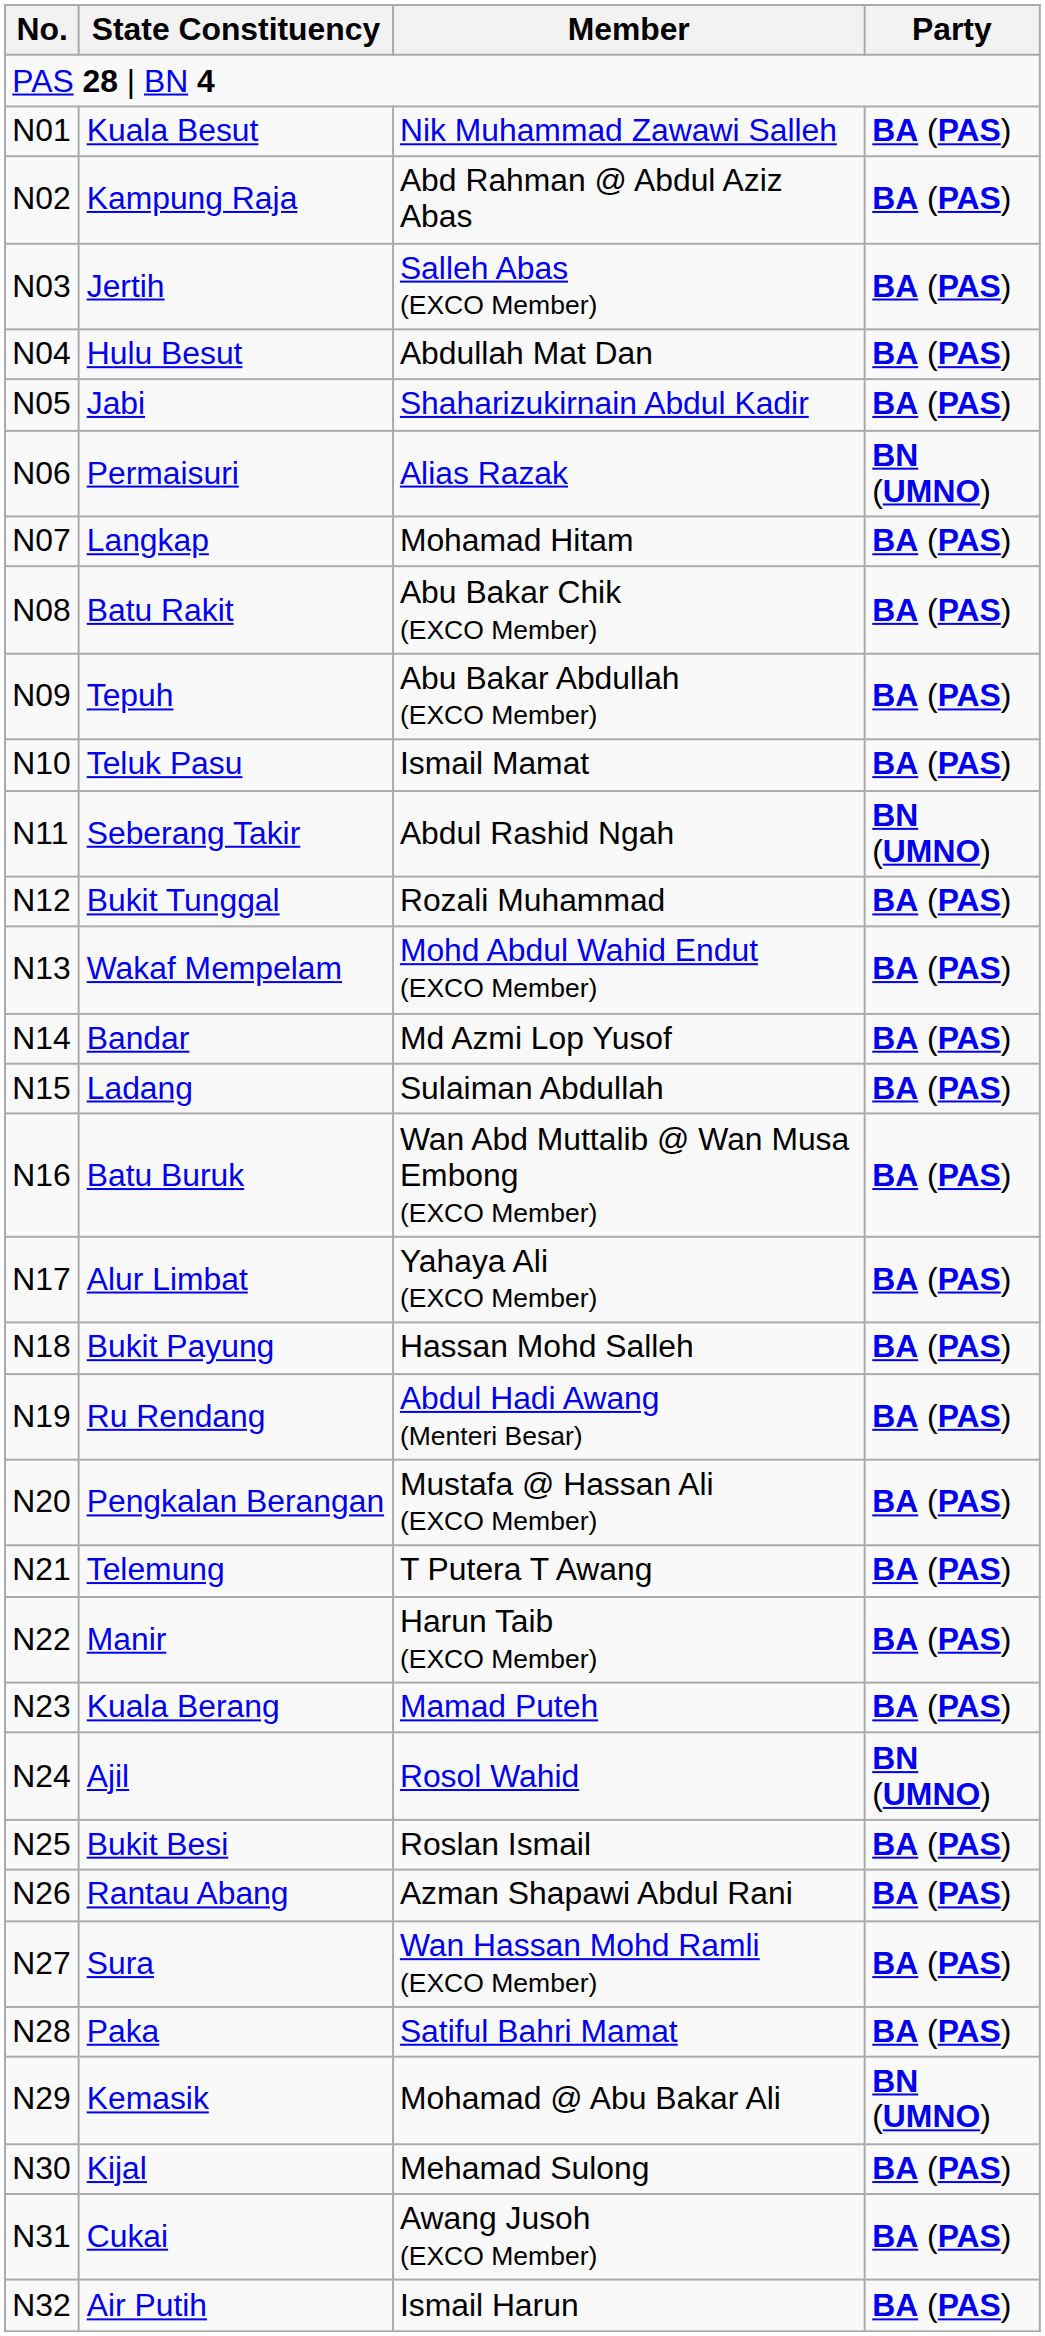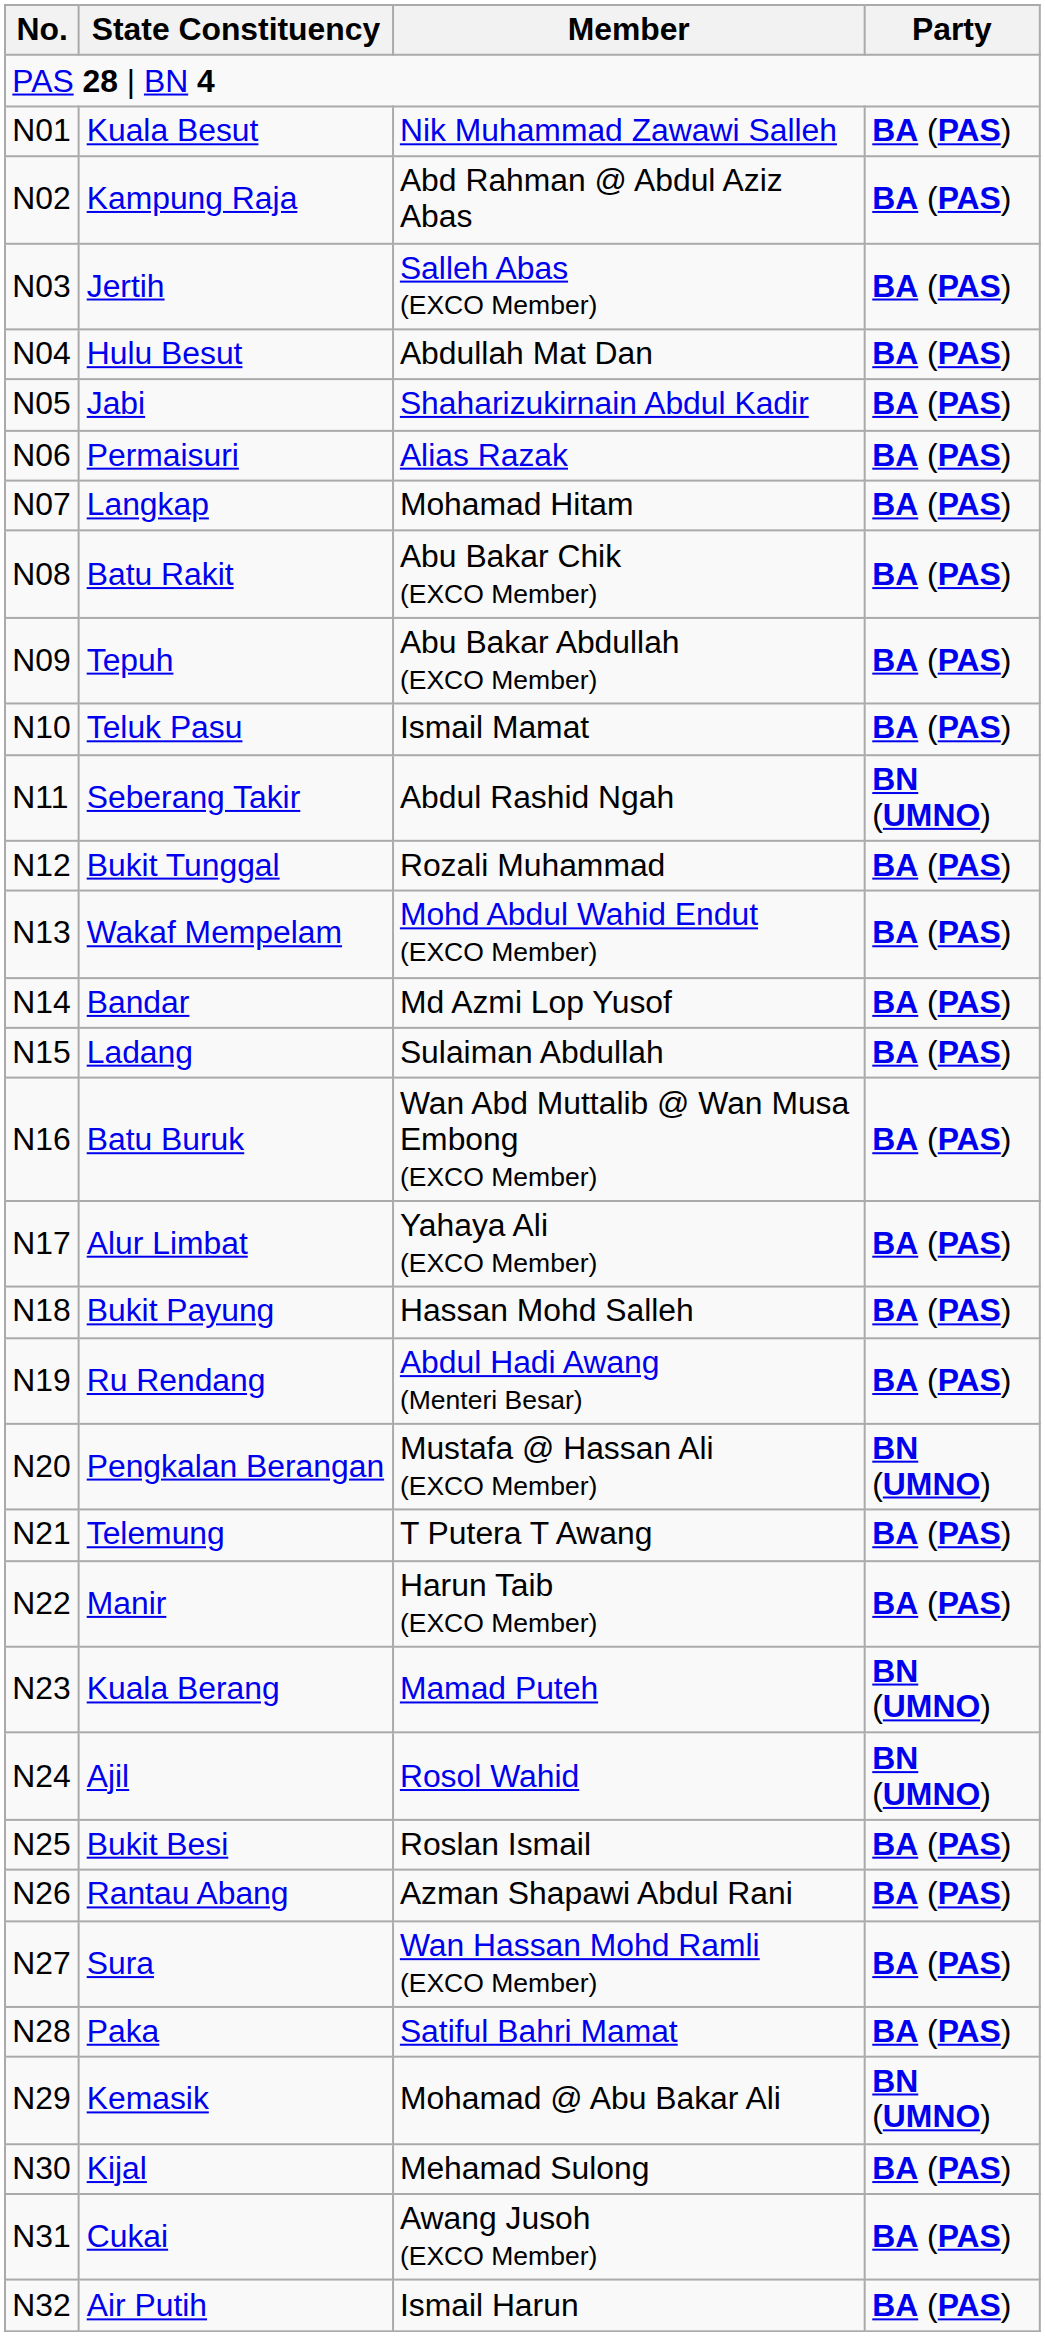(932, 472) BN (UMNO) -> (942, 454) BA (PAS)
(942, 1502) BA (PAS) -> (932, 1466) BN (UMNO)
(942, 1707) BA (PAS) -> (932, 1689) BN (UMNO)
